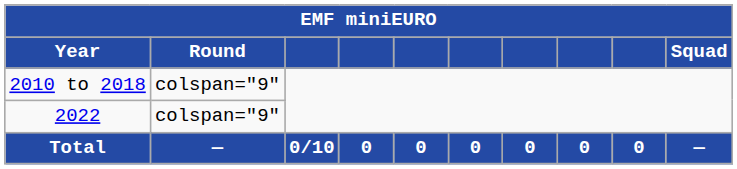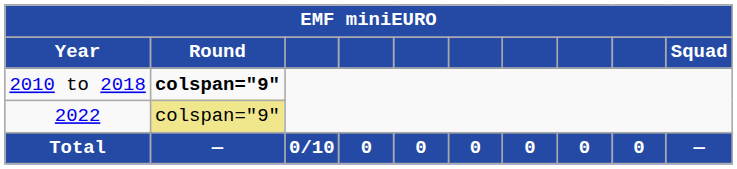(217, 84) normal -> (217, 84) bold
(217, 116) no background -> (217, 116) khaki background
